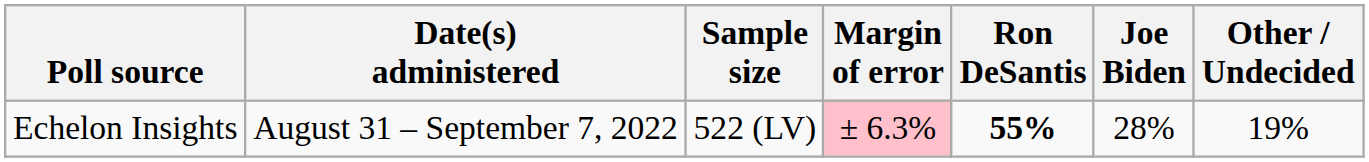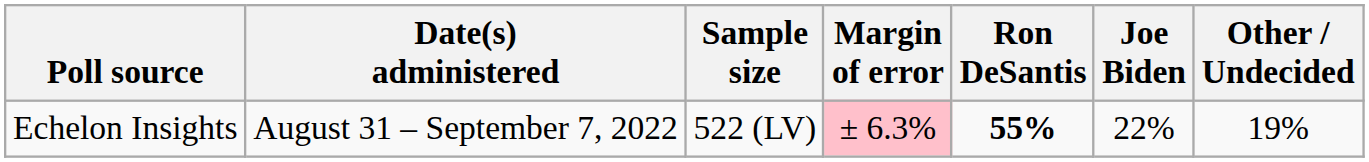(1144, 127) 28% -> (1144, 127) 22%
